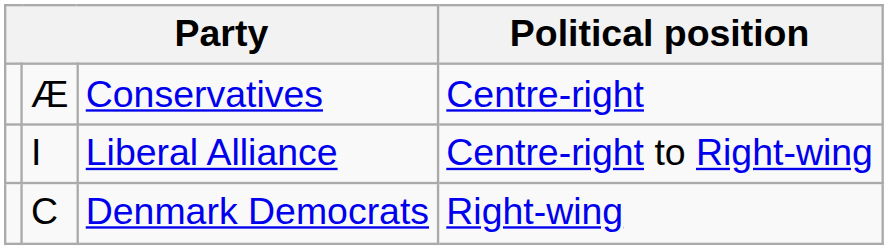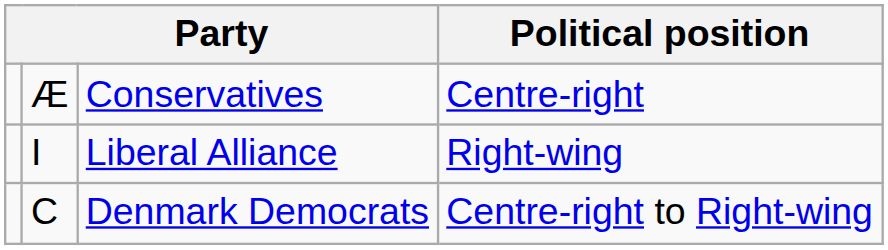(660, 152) Centre-right to Right-wing -> (535, 152) Right-wing
(535, 212) Right-wing -> (660, 212) Centre-right to Right-wing
